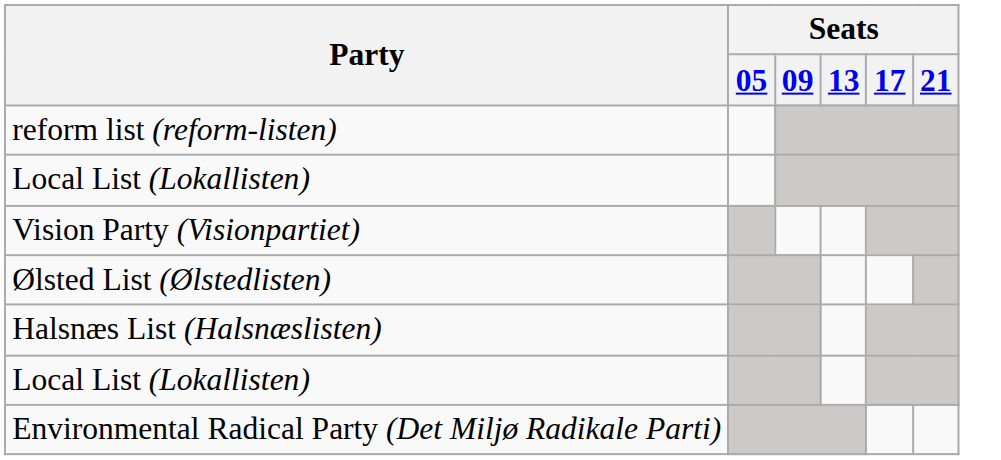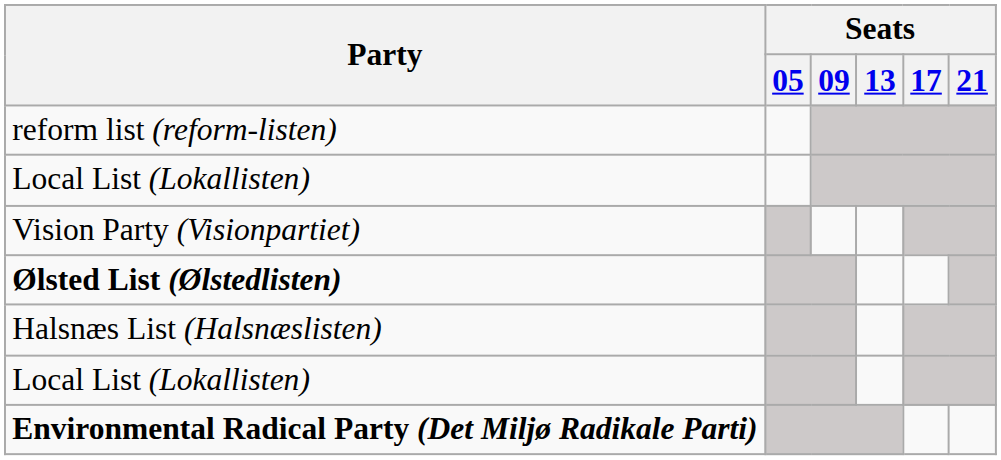(172, 279) normal -> (177, 279) bold
(367, 429) normal -> (385, 429) bold
